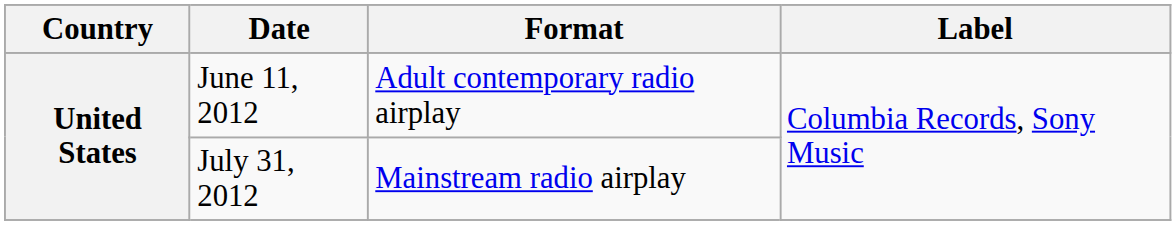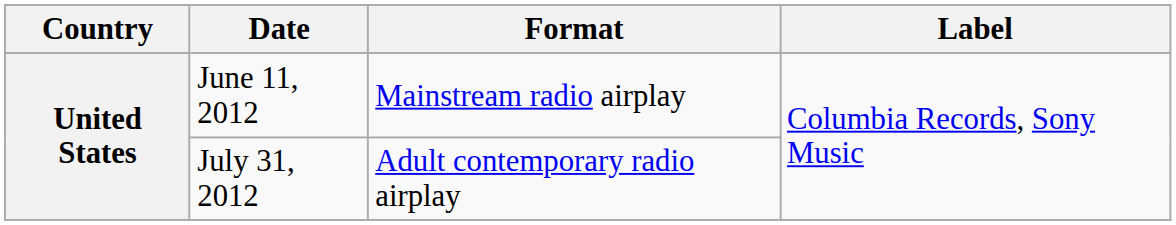(535, 94) Adult contemporary radio airplay -> (531, 94) Mainstream radio airplay
(531, 178) Mainstream radio airplay -> (535, 178) Adult contemporary radio airplay
